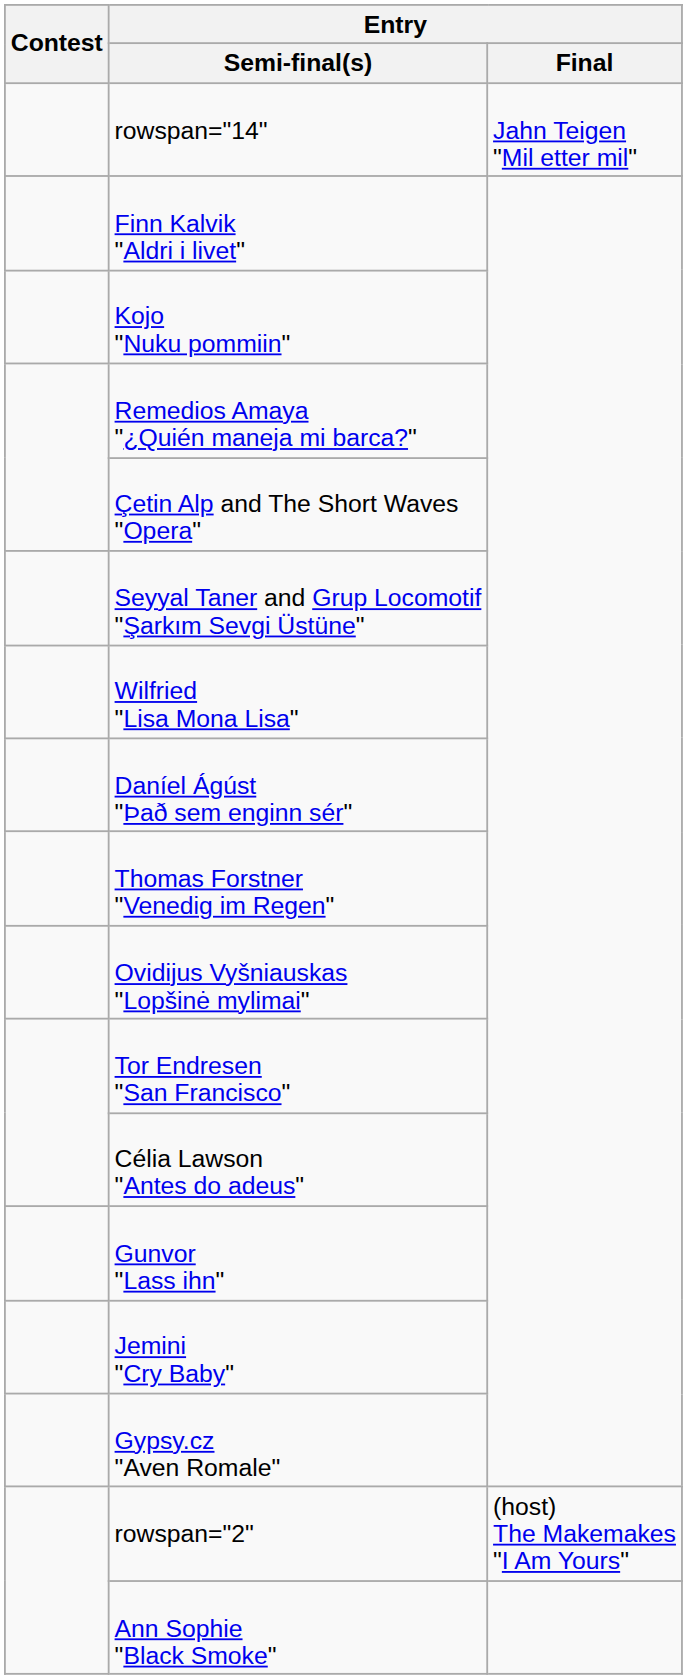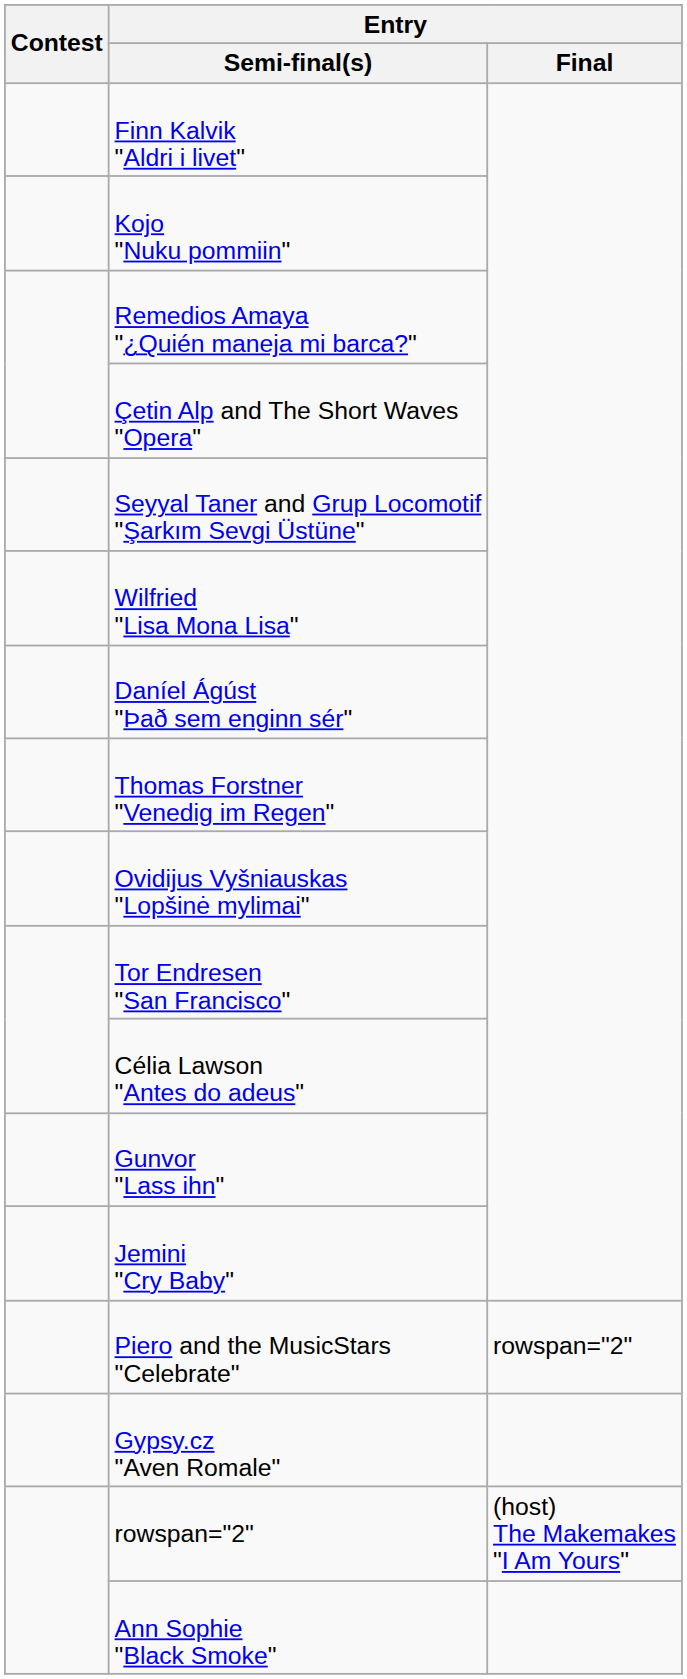- row: (191, 129)
+ row: (253, 1360)
